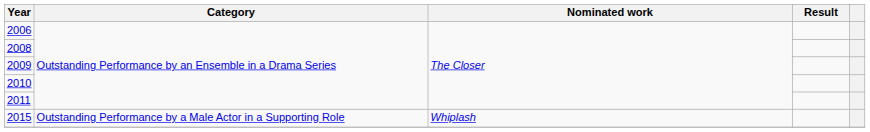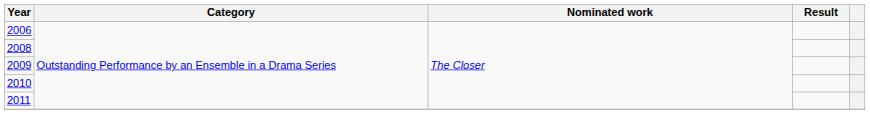- row: (19, 118)
